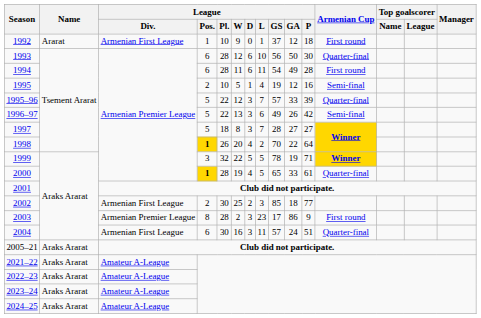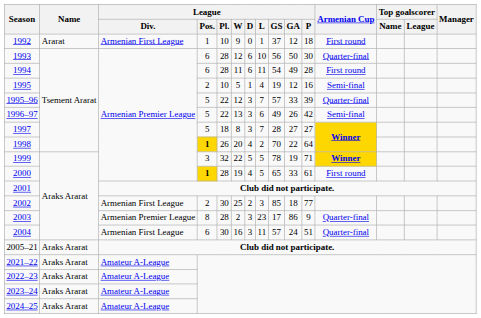(346, 174) Quarter-final -> (346, 174) First round
(346, 218) First round -> (346, 218) Quarter-final
